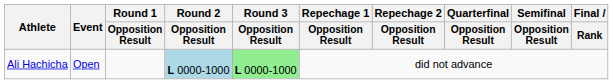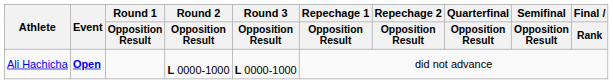(86, 65) normal -> (87, 65) bold
(199, 71) lightblue background -> (199, 71) no background
(266, 71) lightgreen background -> (266, 71) no background
